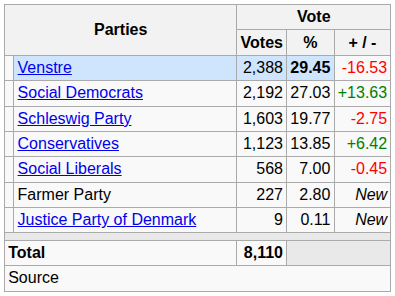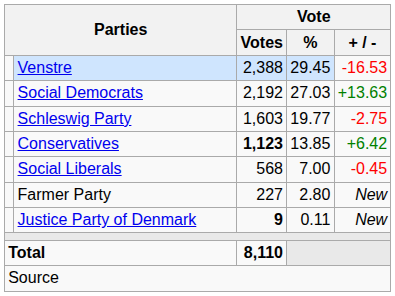(310, 67) bold -> (310, 67) normal
(263, 144) normal -> (263, 144) bold
(278, 220) normal -> (278, 220) bold
